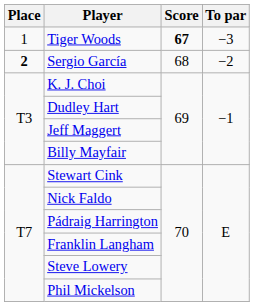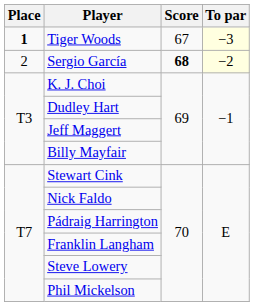(24, 38) normal -> (24, 38) bold
(182, 38) bold -> (182, 38) normal
(226, 38) no background -> (226, 38) lightyellow background
(24, 61) bold -> (24, 61) normal
(182, 61) normal -> (182, 61) bold
(226, 61) no background -> (226, 61) lightyellow background
